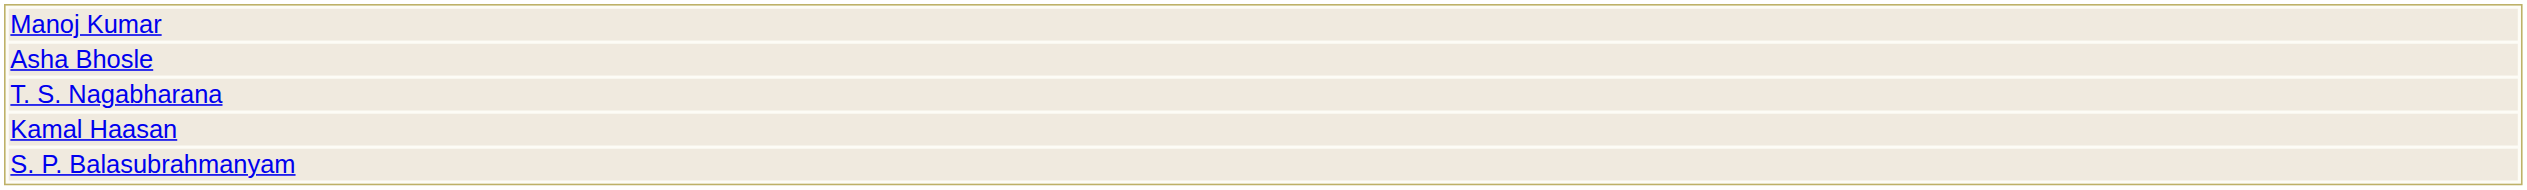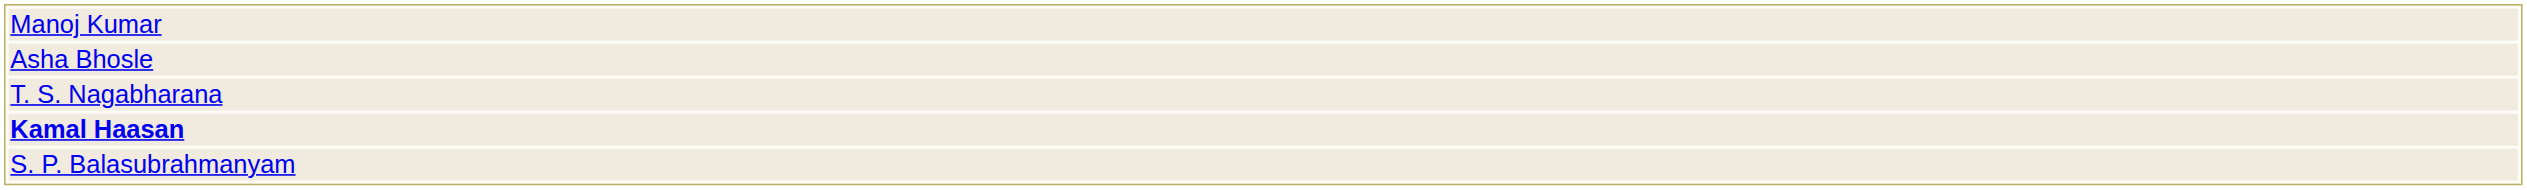(94, 129) normal -> (97, 129) bold
